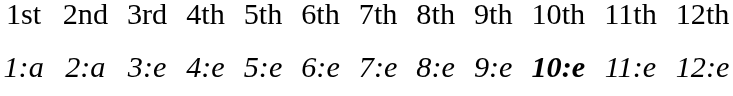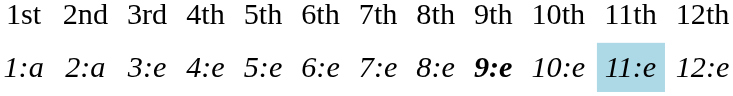(493, 66) normal -> (493, 66) bold
(558, 66) bold -> (558, 66) normal
(630, 66) no background -> (630, 66) lightblue background
